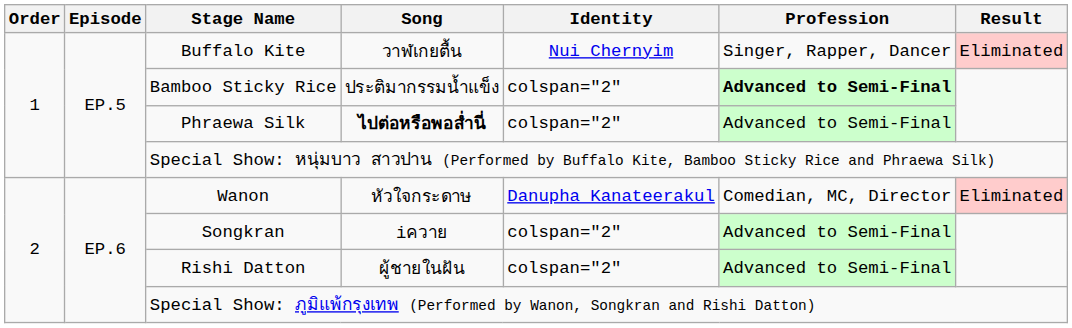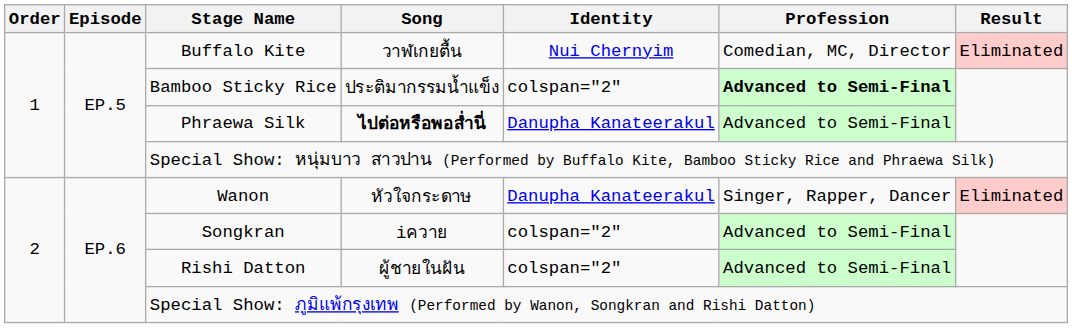(837, 51) Singer, Rapper, Dancer -> (837, 51) Comedian, MC, Director
(564, 123) colspan="2" -> (611, 123) Danupha Kanateerakul
(837, 196) Comedian, MC, Director -> (837, 196) Singer, Rapper, Dancer
